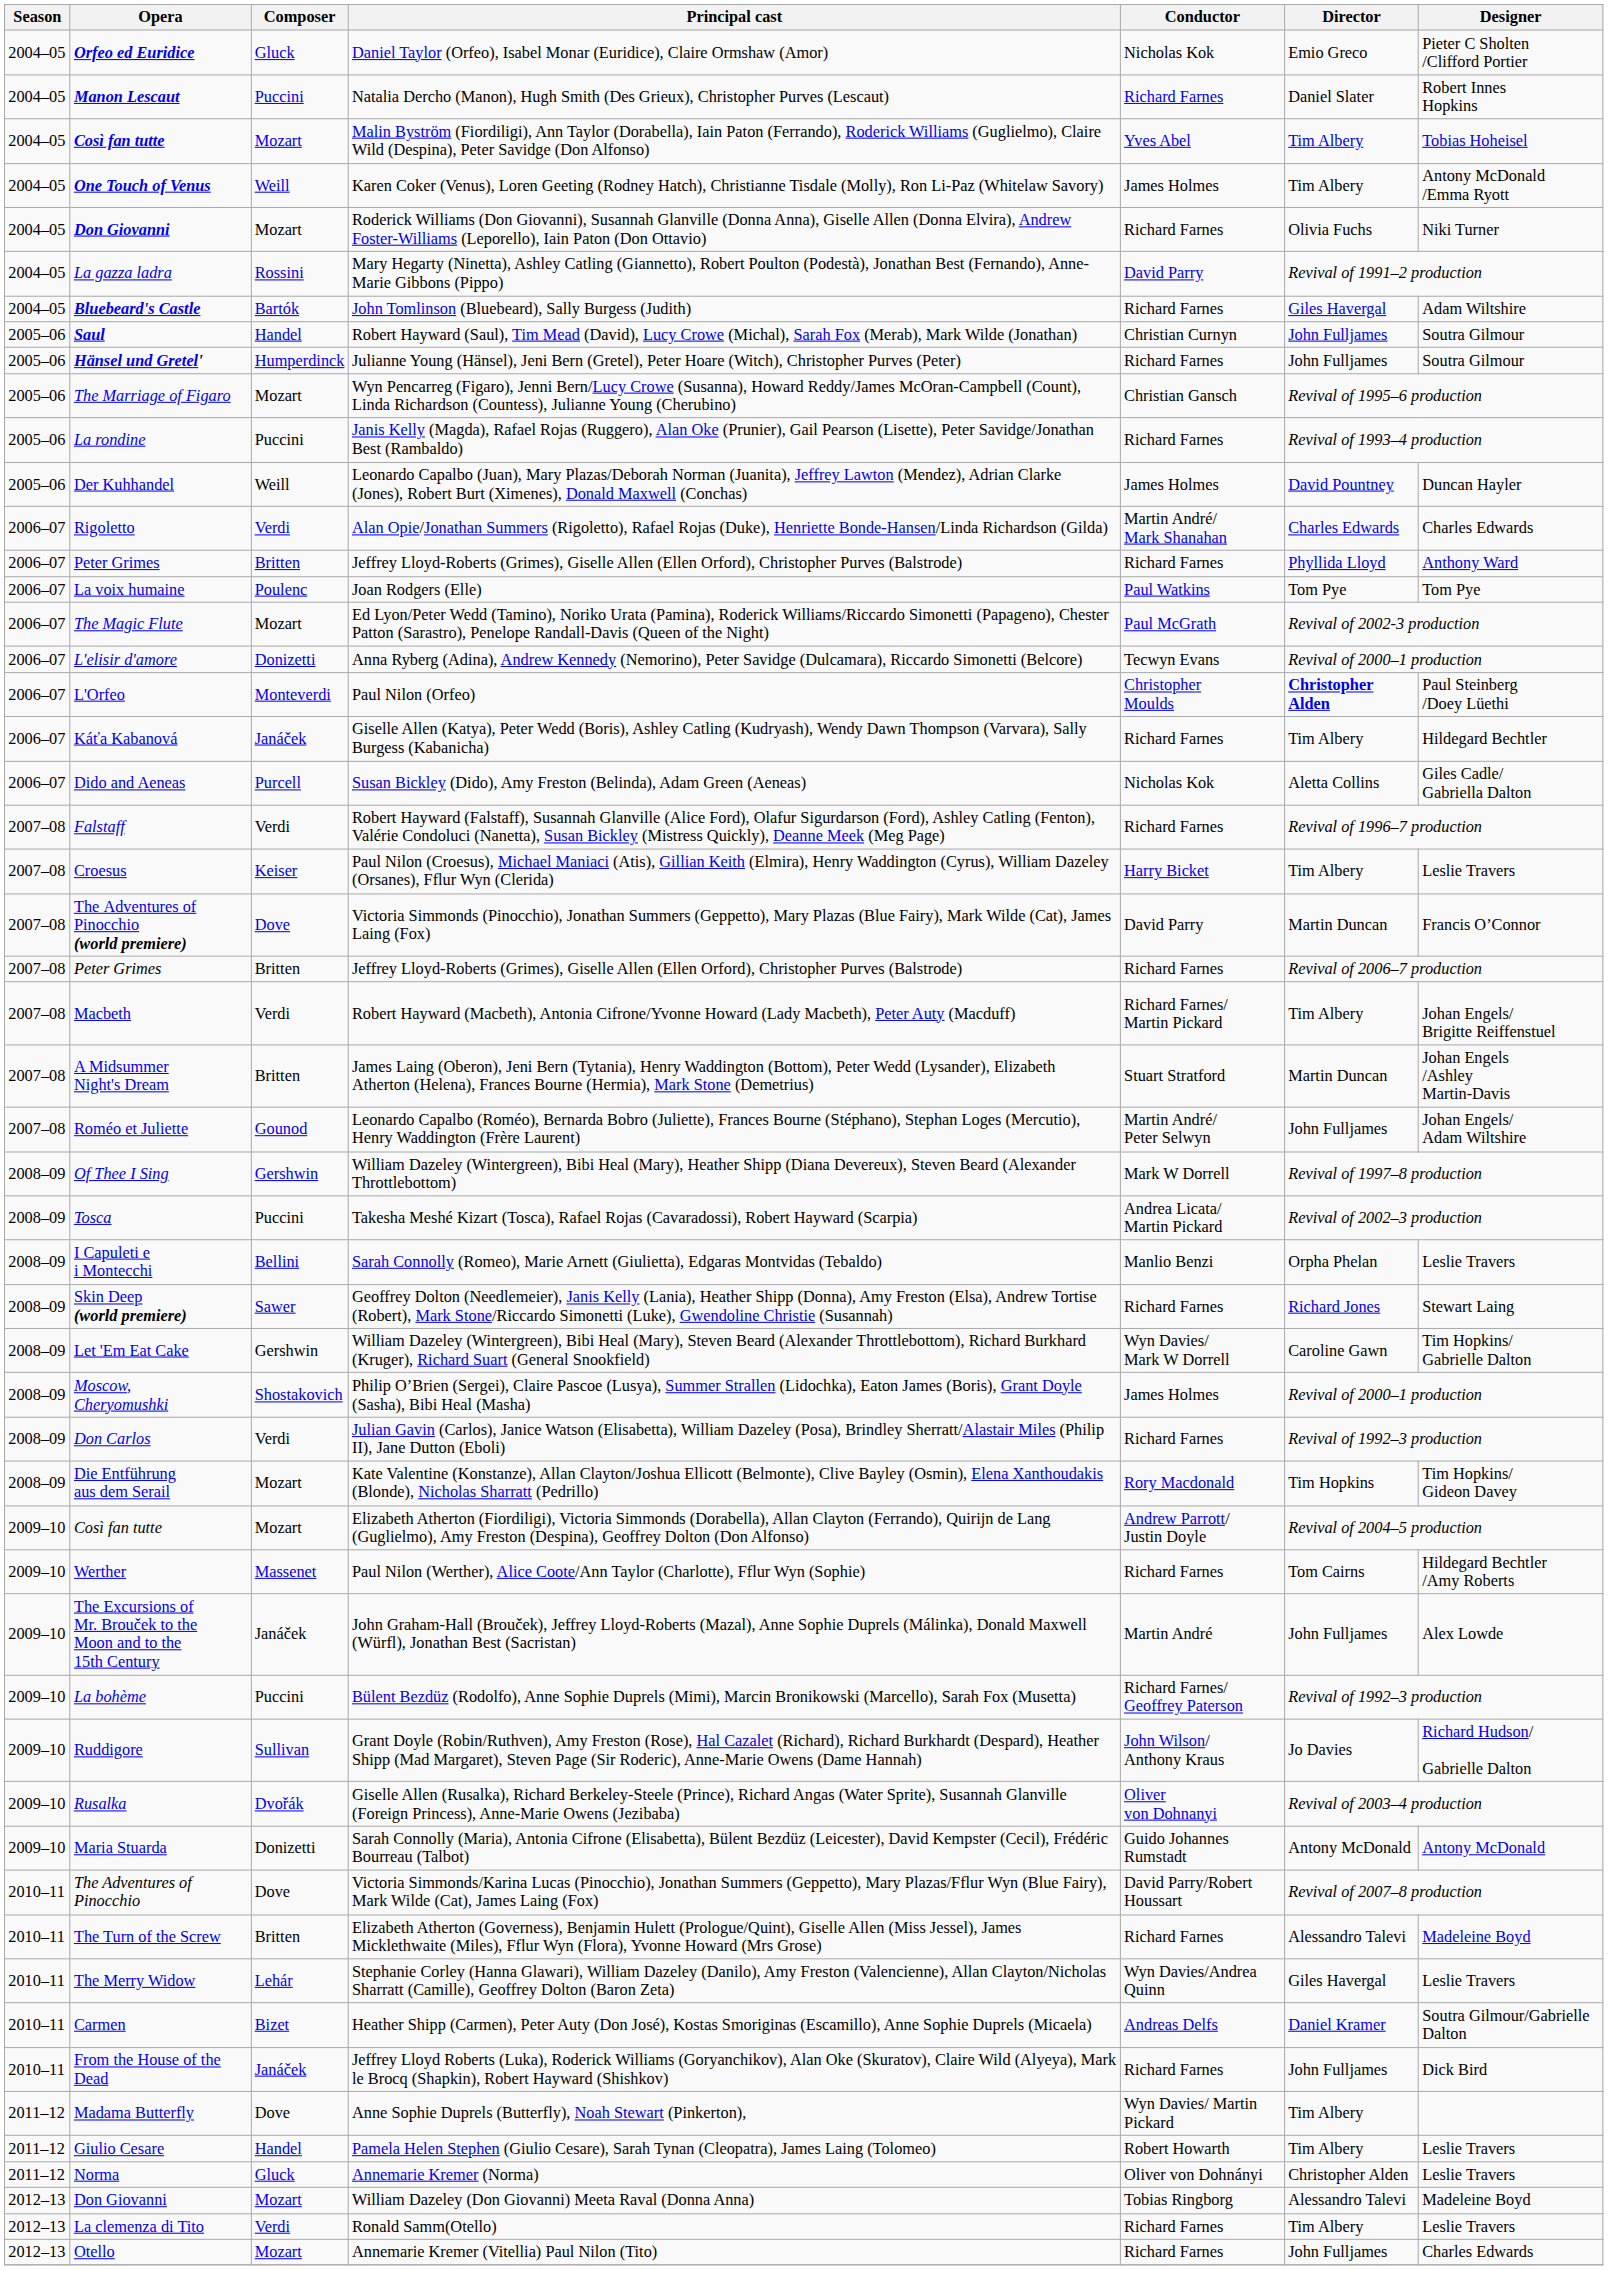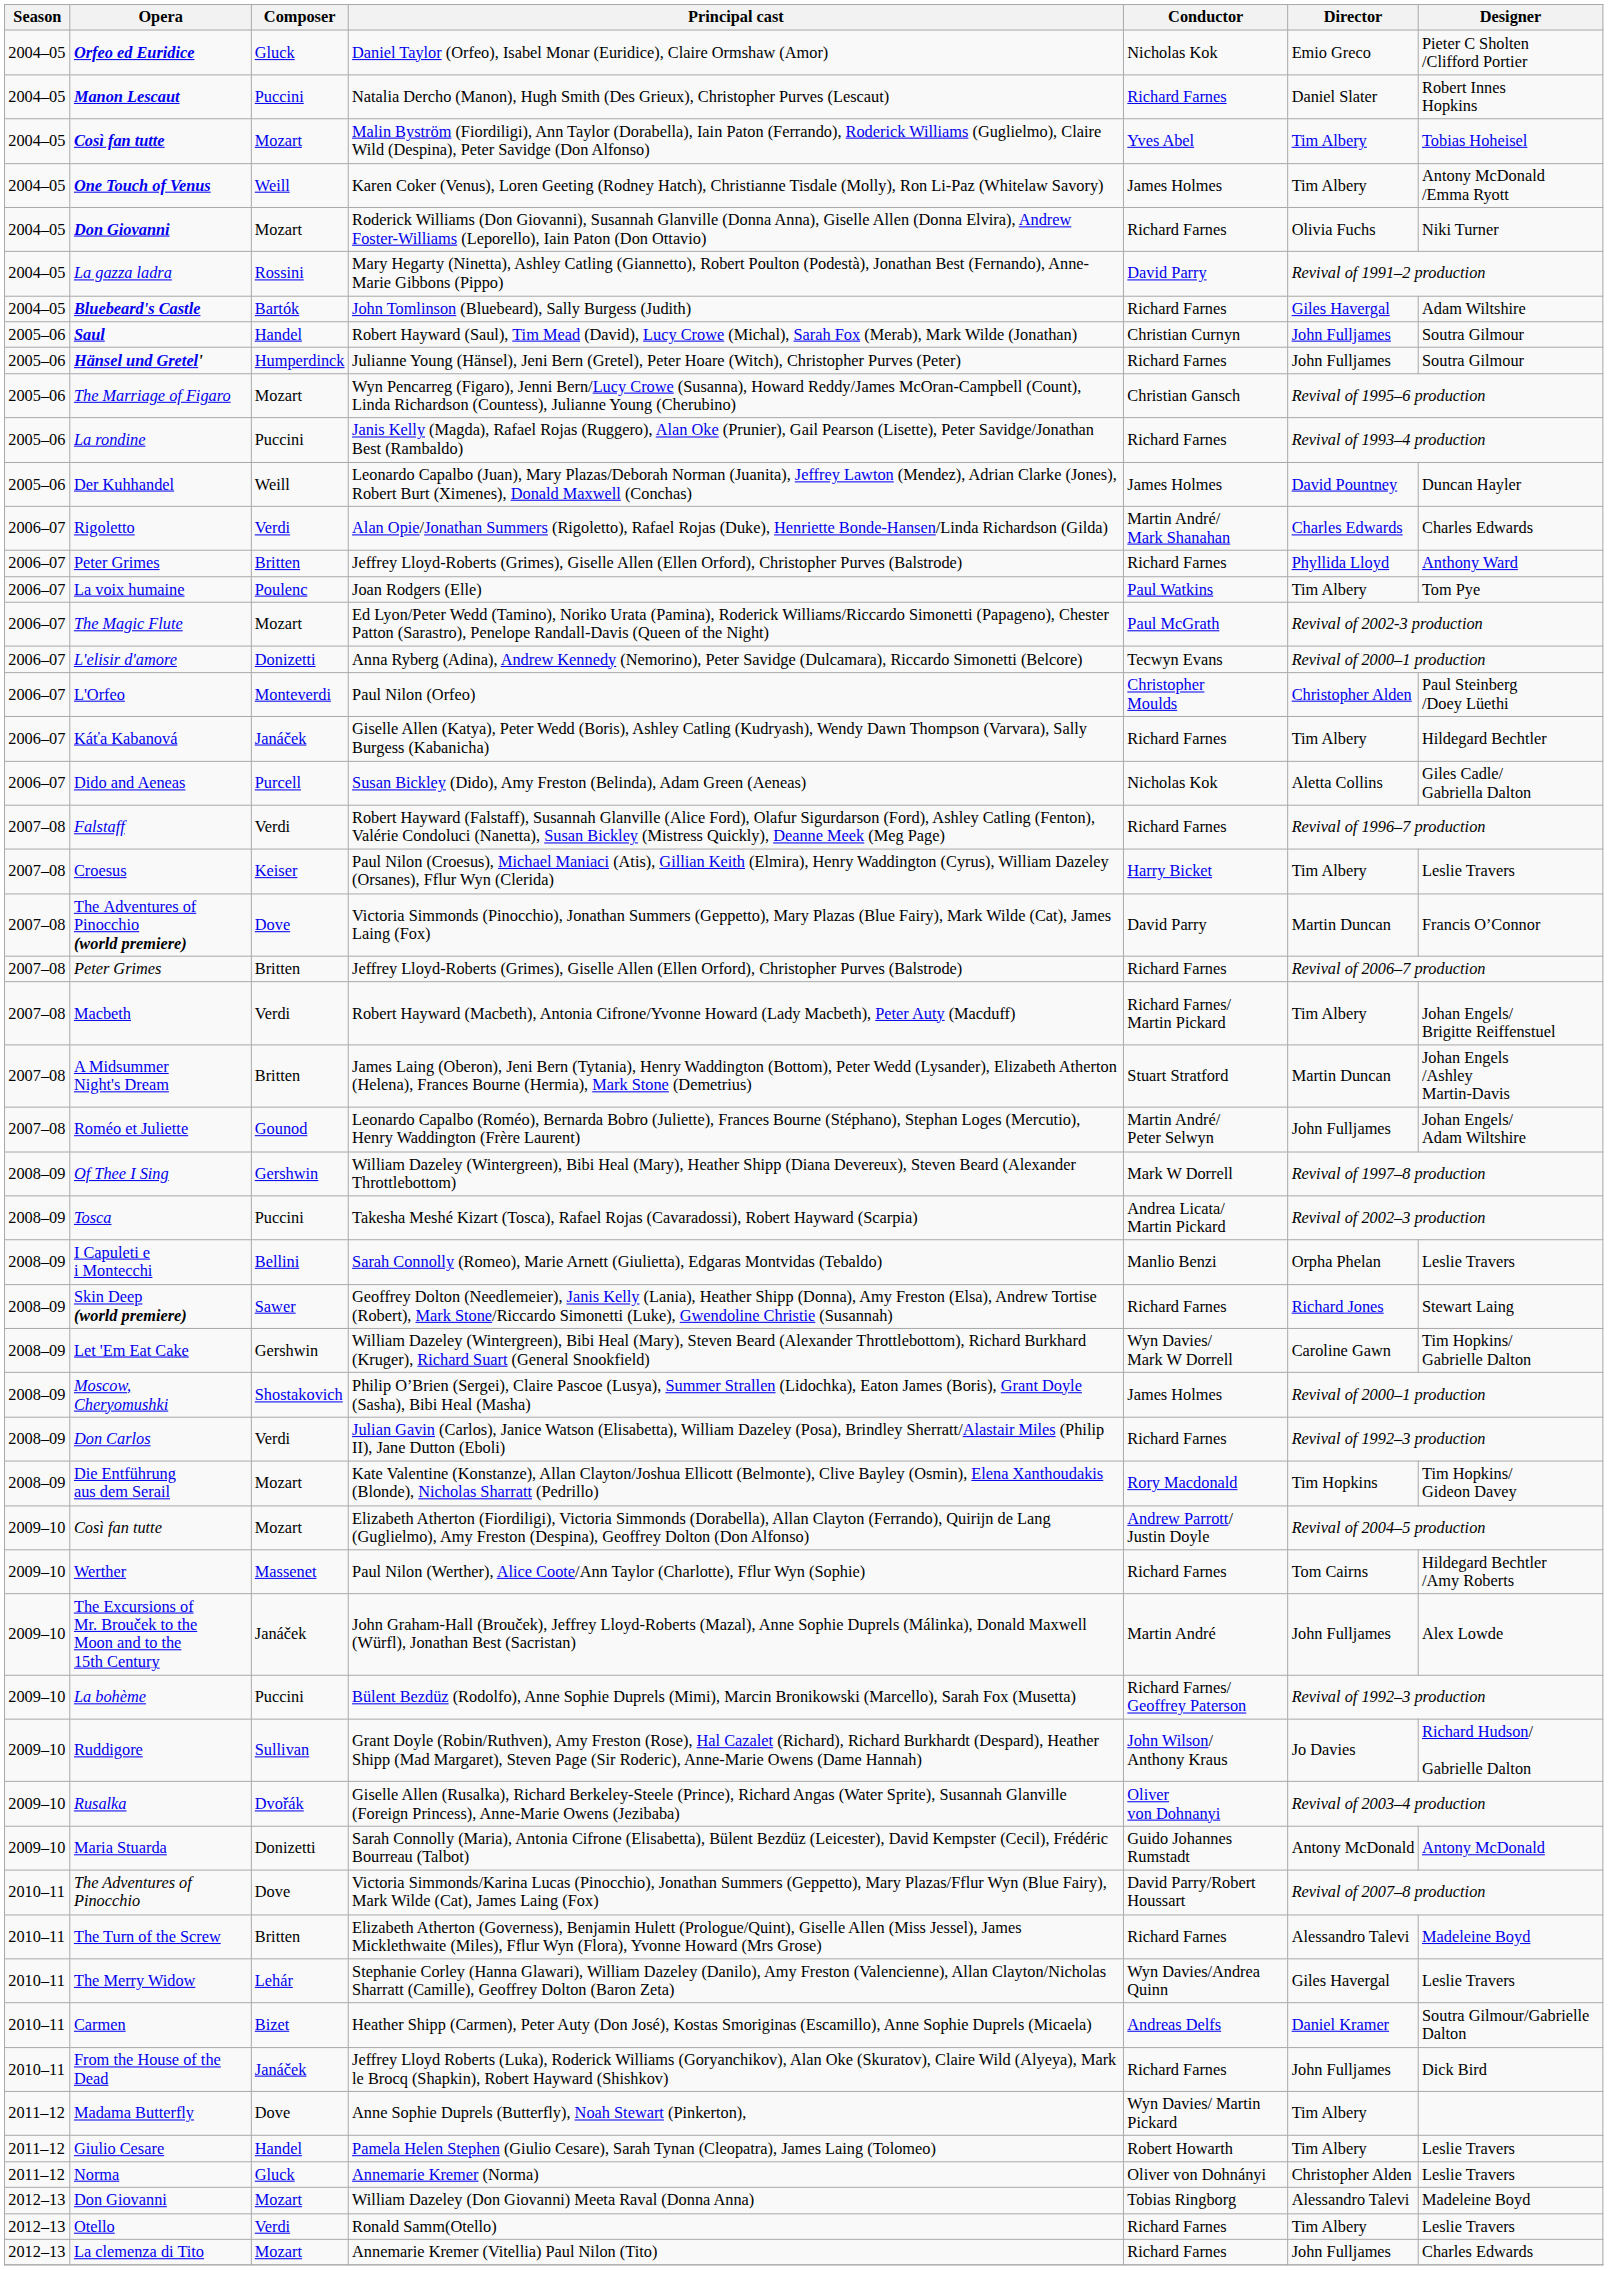(1317, 589) Tom Pye -> (1329, 589) Tim Albery
(1331, 694) bold -> (1352, 694) normal
(139, 2226) La clemenza di Tito -> (94, 2226) Otello
(94, 2252) Otello -> (139, 2252) La clemenza di Tito
